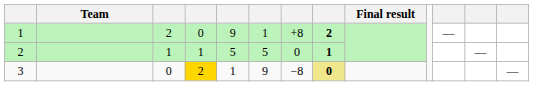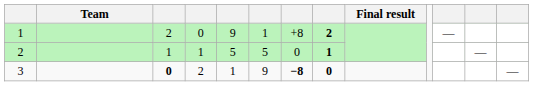(169, 71) normal -> (169, 71) bold
(201, 71) gold background -> (201, 71) no background
(297, 71) normal -> (297, 71) bold
(329, 71) khaki background -> (329, 71) no background
